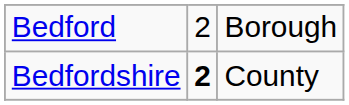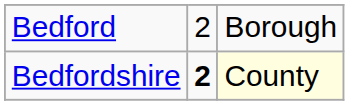(272, 75) no background -> (272, 75) lightyellow background
